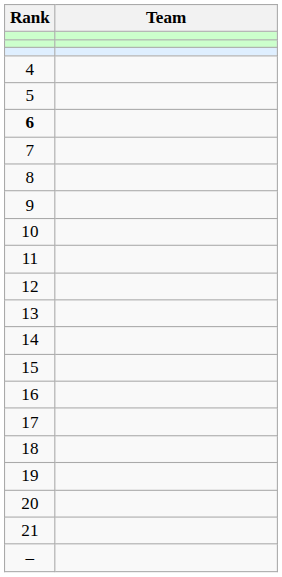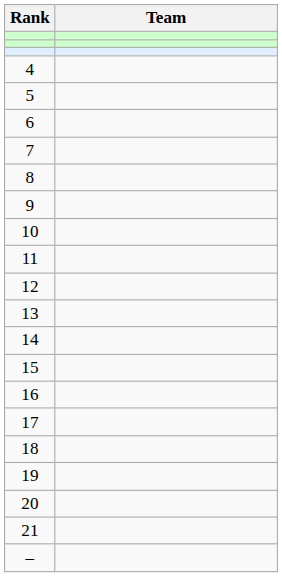(30, 123) bold -> (30, 123) normal
